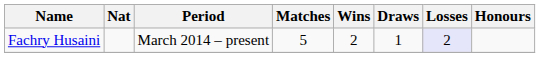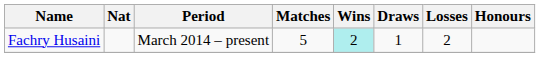(354, 40) no background -> (354, 40) paleturquoise background
(447, 40) lavender background -> (447, 40) no background
